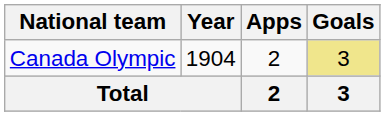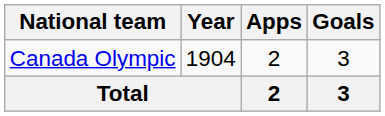(343, 57) khaki background -> (343, 57) no background
